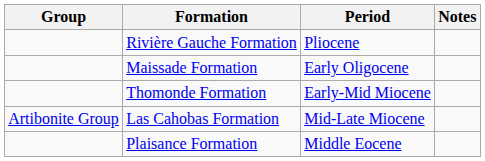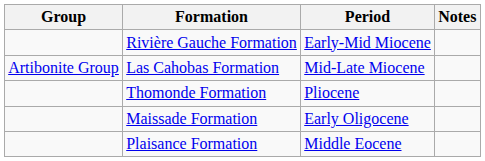(332, 42) Pliocene -> (368, 42) Early-Mid Miocene
rows swapped: (203, 118) <-> (192, 67)
(368, 93) Early-Mid Miocene -> (332, 93) Pliocene
